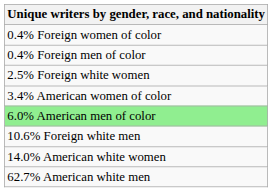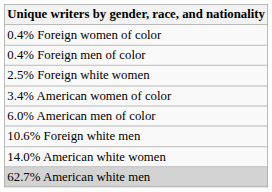(81, 116) lightgreen background -> (81, 116) no background
(79, 177) no background -> (79, 177) lightgrey background
